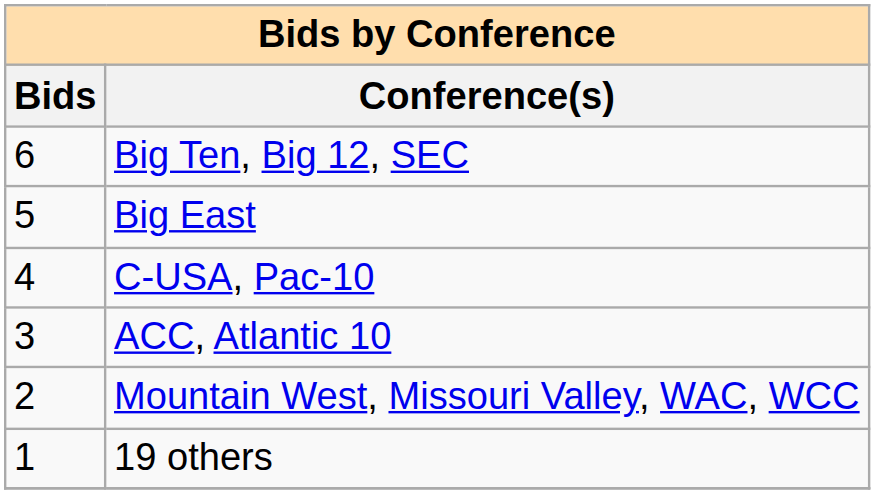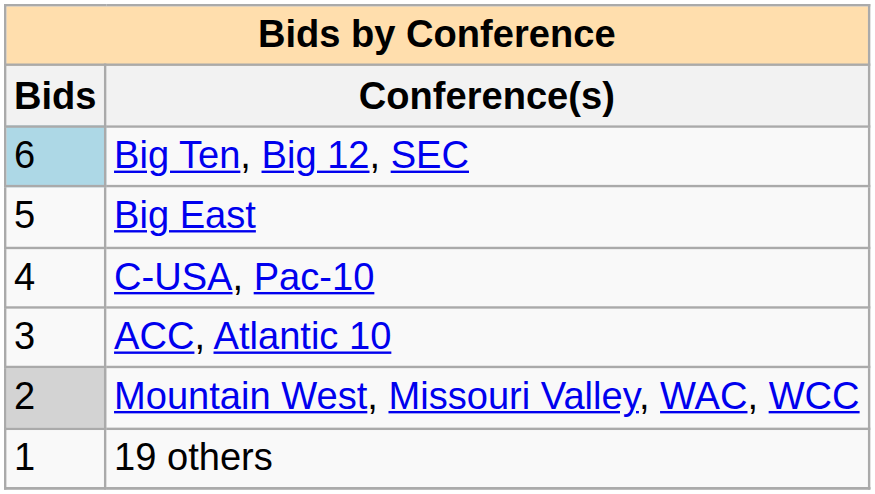(25, 155) no background -> (25, 155) lightblue background
(25, 397) no background -> (25, 397) lightgrey background
